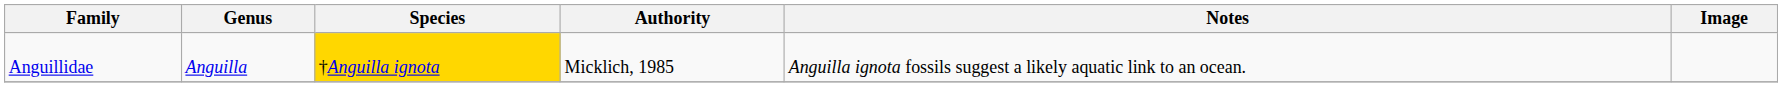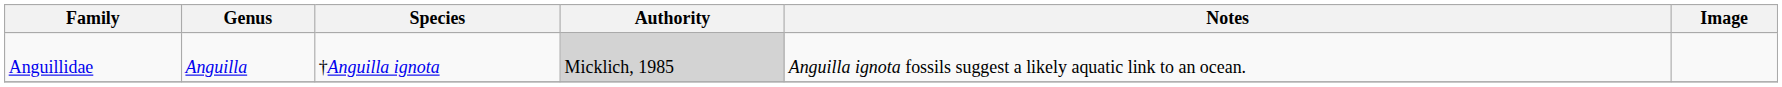(379, 67) gold background -> (379, 67) no background
(619, 67) no background -> (619, 67) lightgrey background
